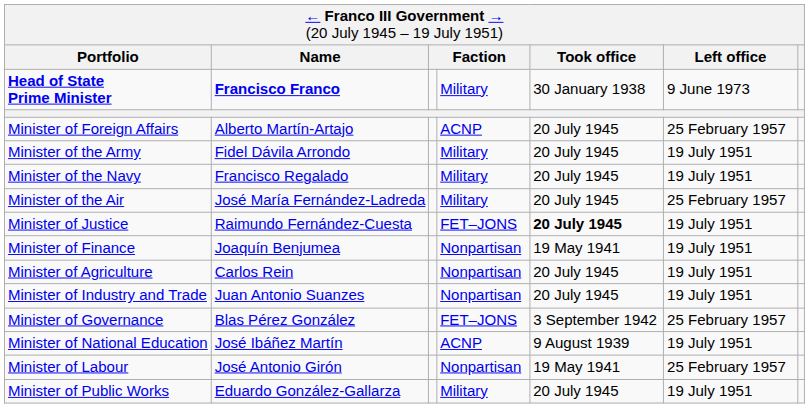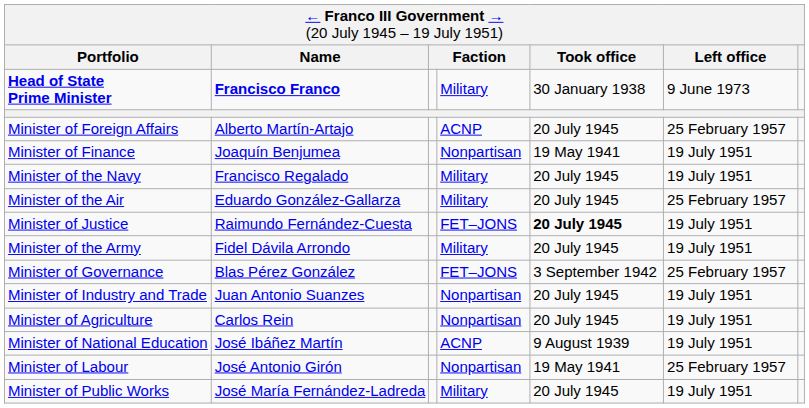rows swapped: (74, 152) <-> (71, 248)
(320, 200) José María Fernández-Ladreda -> (307, 200) Eduardo González-Gallarza
rows swapped: (86, 319) <-> (80, 271)
(307, 391) Eduardo González-Gallarza -> (320, 391) José María Fernández-Ladreda
